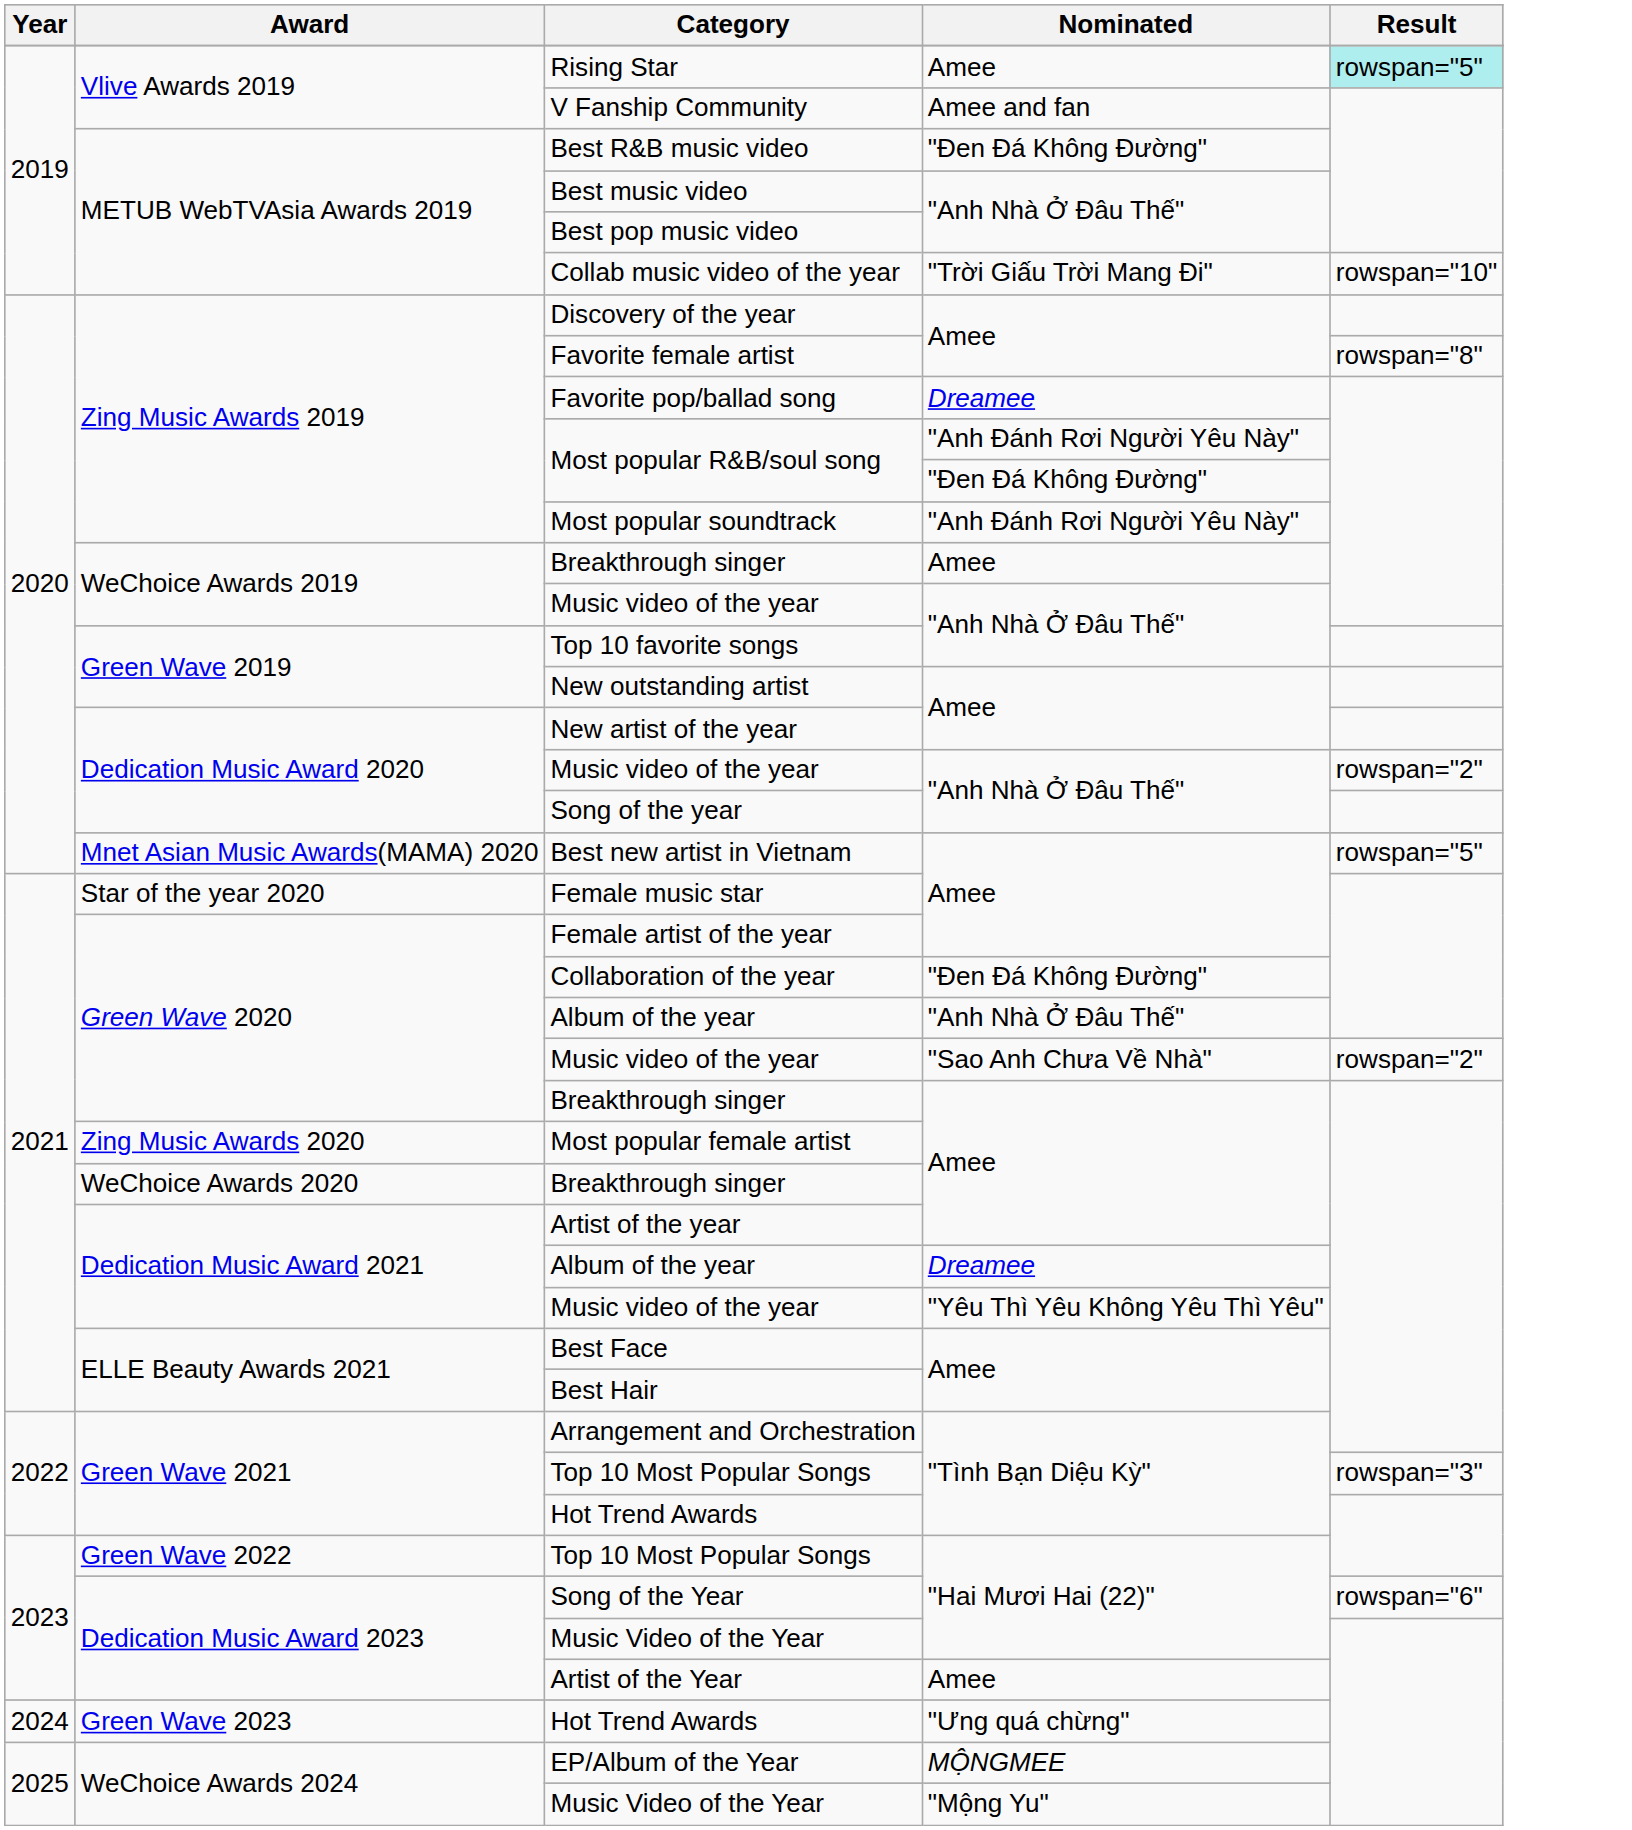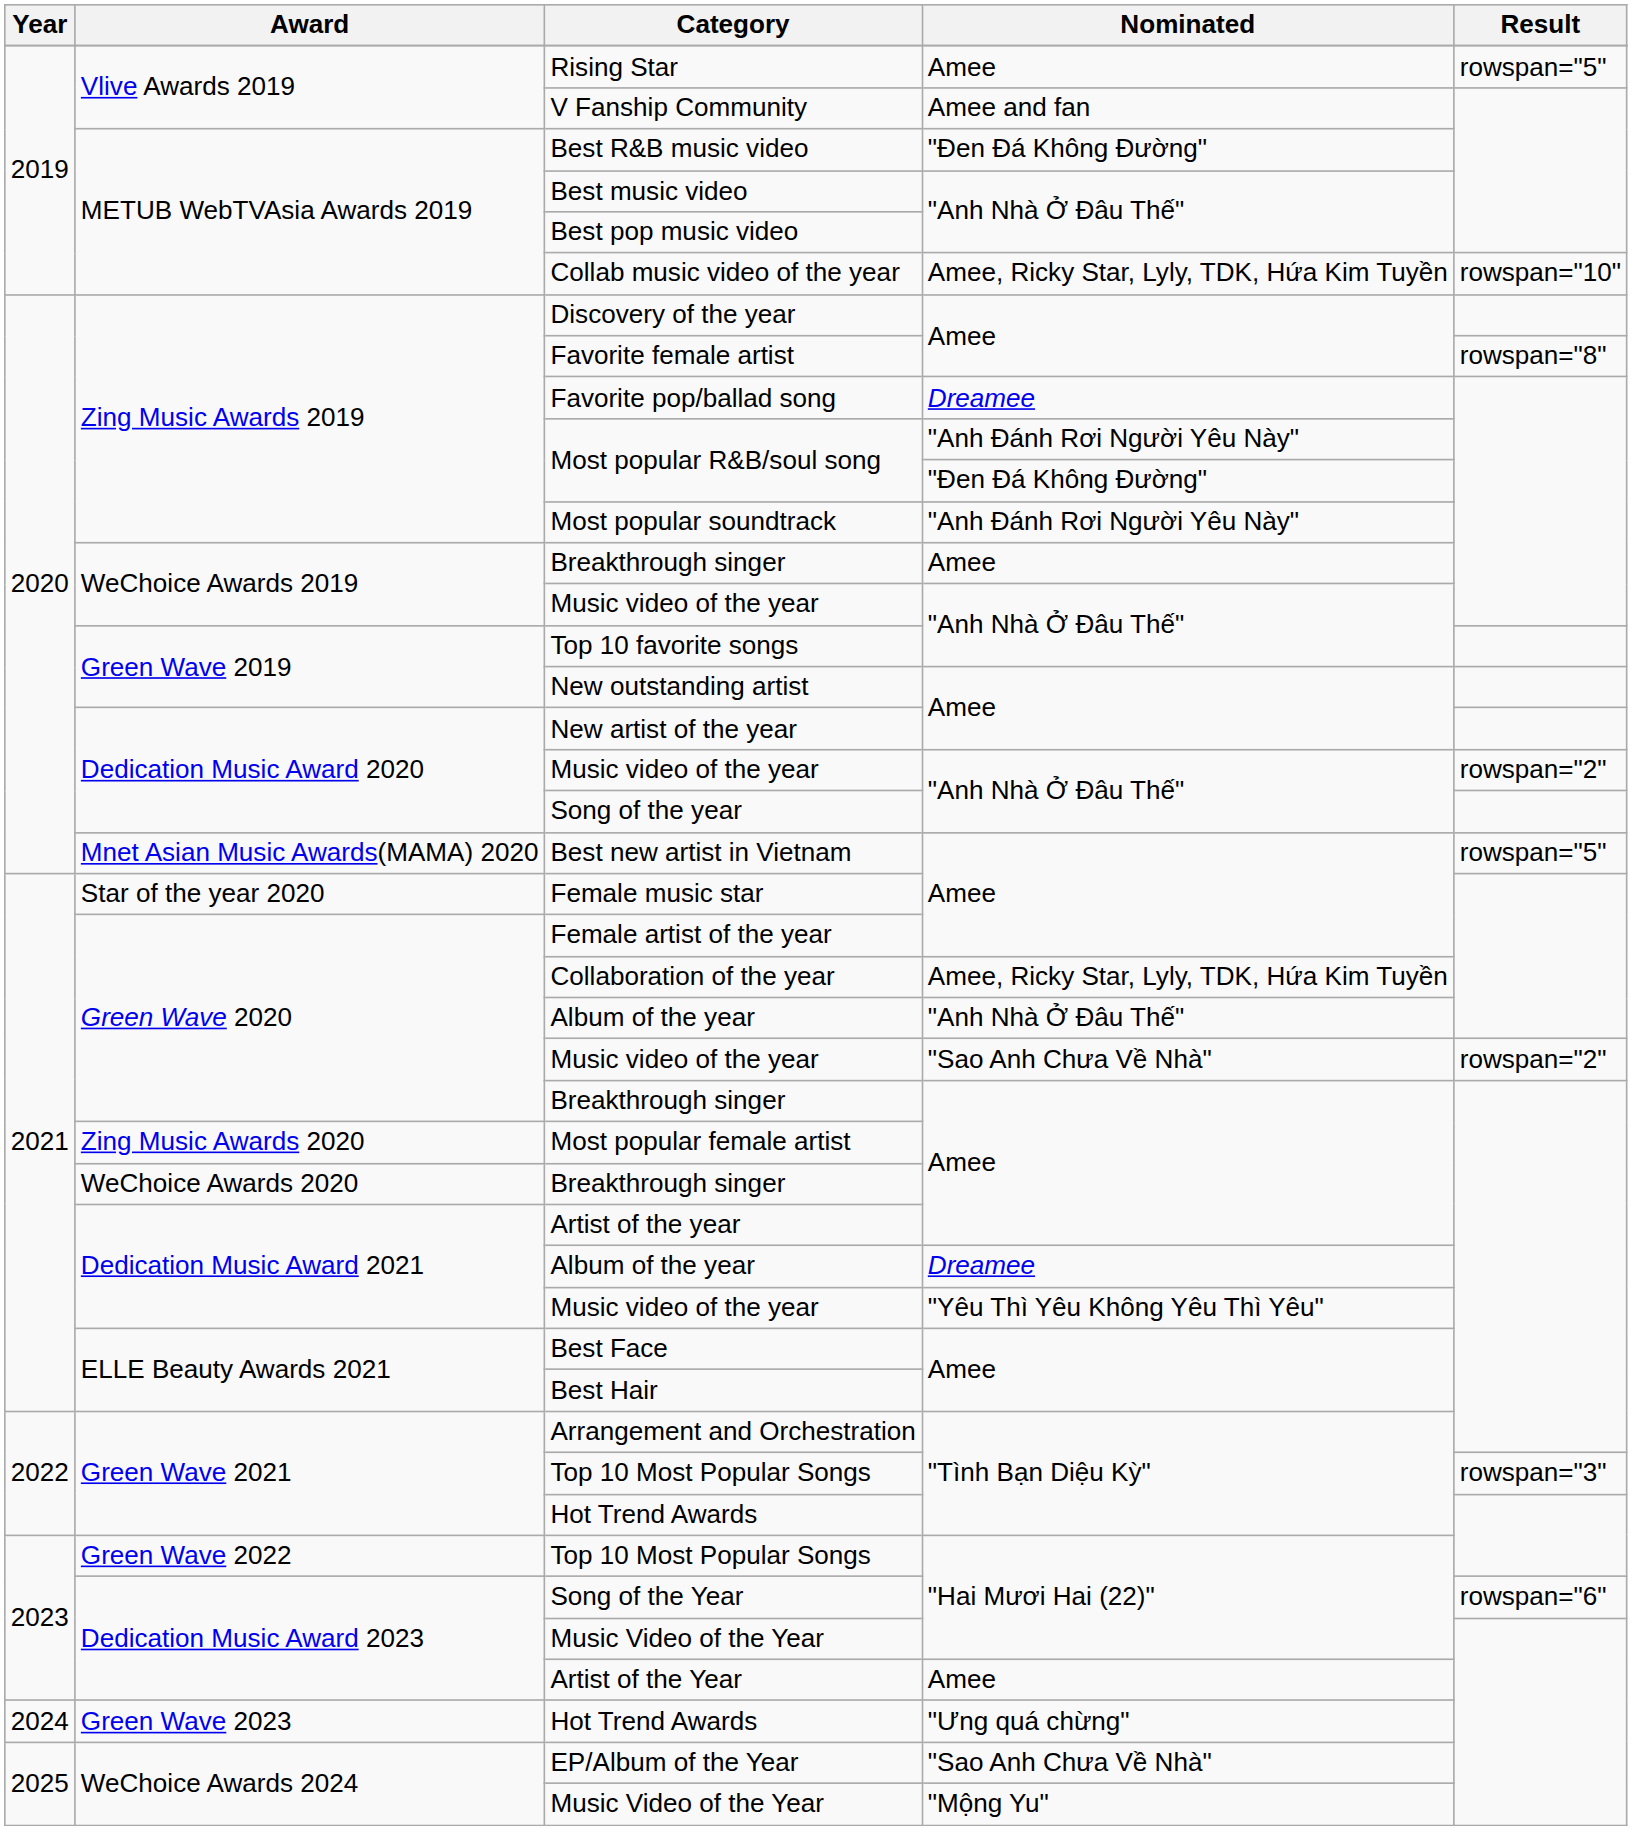(1409, 66) paleturquoise background -> (1533, 66) no background
(1070, 273) "Trời Giấu Trời Mang Đi" -> (1188, 273) Amee, Ricky Star, Lyly, TDK, Hứa Kim Tuyền
(1067, 976) "Đen Đá Không Đường" -> (1188, 976) Amee, Ricky Star, Lyly, TDK, Hứa Kim Tuyền
(997, 1762) MỘNGMEE -> (1070, 1762) "Sao Anh Chưa Về Nhà"
